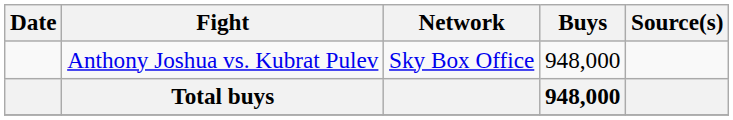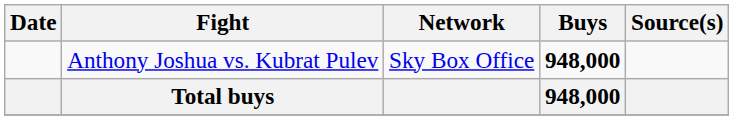(583, 59) normal -> (583, 59) bold
